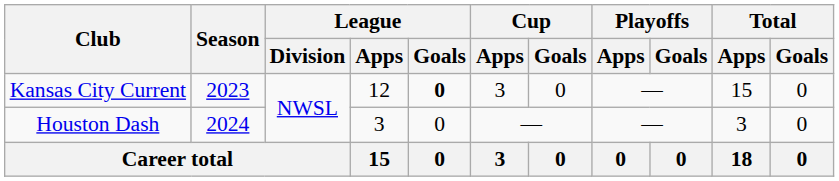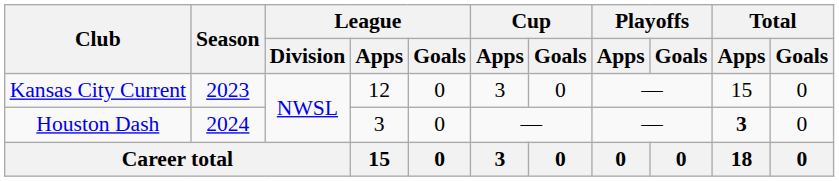(440, 90) bold -> (440, 90) normal
(741, 124) normal -> (741, 124) bold
